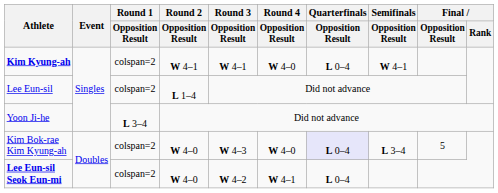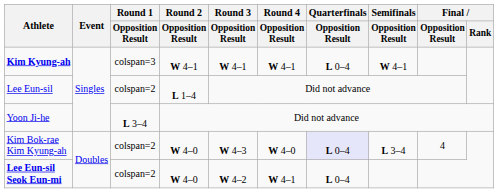(135, 61) colspan=2 -> (135, 61) colspan=3
(282, 67) W 4–0 -> (282, 67) W 4–1
(442, 146) 5 -> (442, 146) 4
